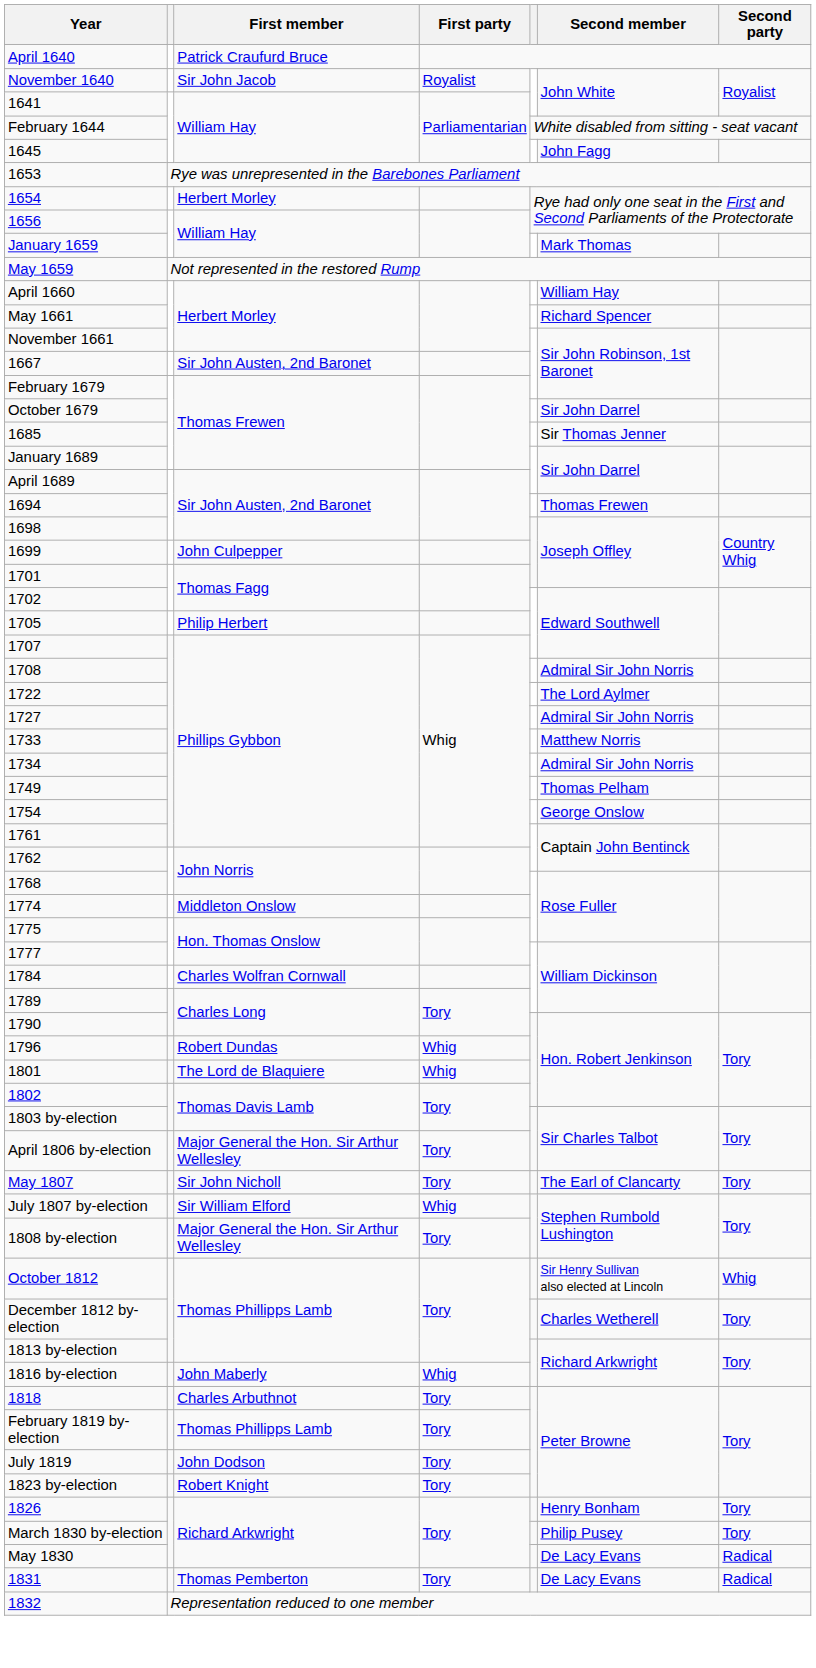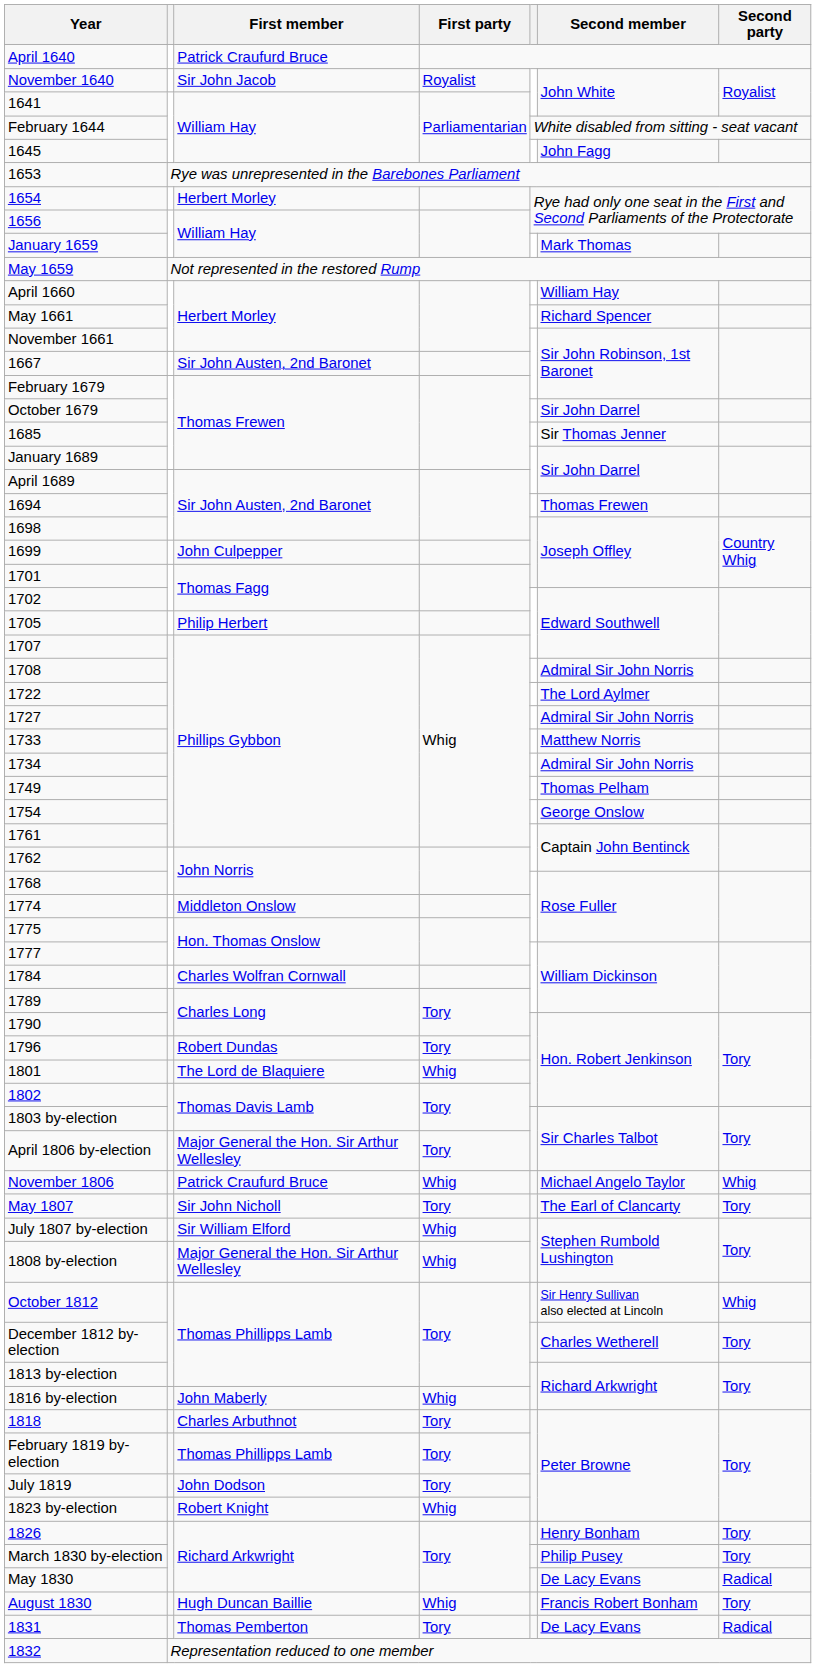(440, 1047) Whig -> (437, 1047) Tory
+ row: (61, 1182)
(437, 1238) Tory -> (440, 1261) Whig
(437, 1485) Tory -> (440, 1509) Whig
+ row: (50, 1603)
